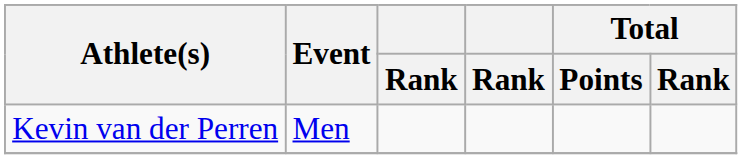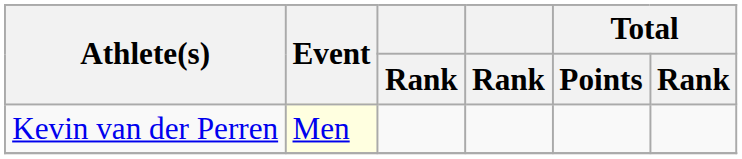(321, 128) no background -> (321, 128) lightyellow background
